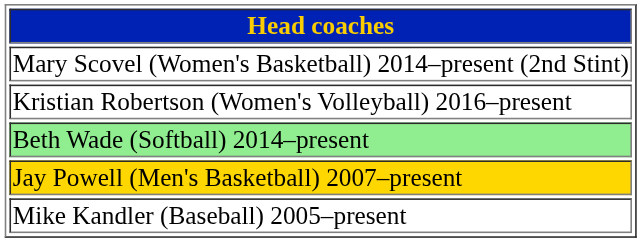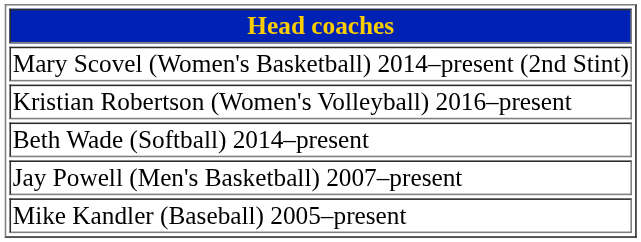(191, 139) lightgreen background -> (191, 139) no background
(238, 177) gold background -> (238, 177) no background
